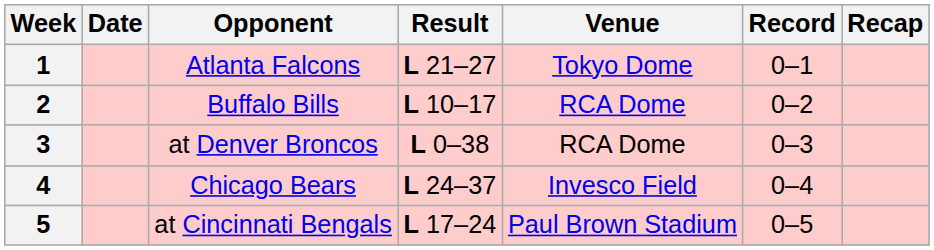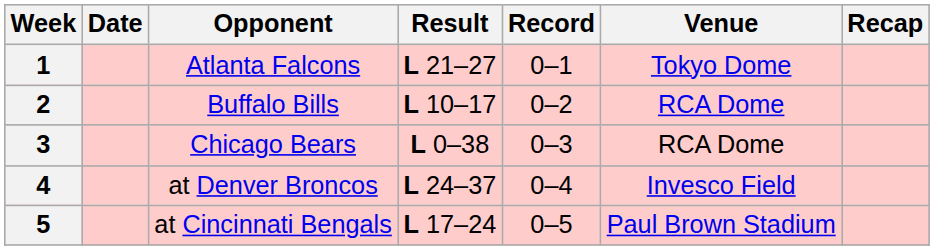columns swapped: (792, 24) <-> (622, 24)
(273, 144) at Denver Broncos -> (273, 144) Chicago Bears
(273, 184) Chicago Bears -> (273, 184) at Denver Broncos
